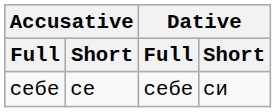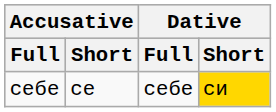(215, 89) no background -> (215, 89) gold background
